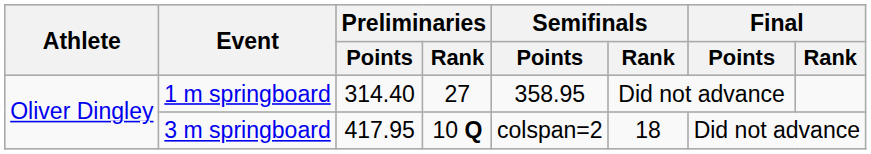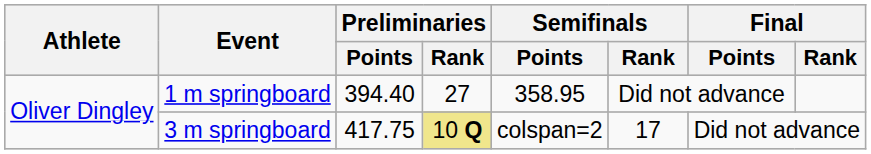(380, 94) 314.40 -> (380, 94) 394.40
(380, 131) 417.95 -> (380, 131) 417.75
(457, 131) no background -> (457, 131) khaki background
(648, 131) 18 -> (648, 131) 17
